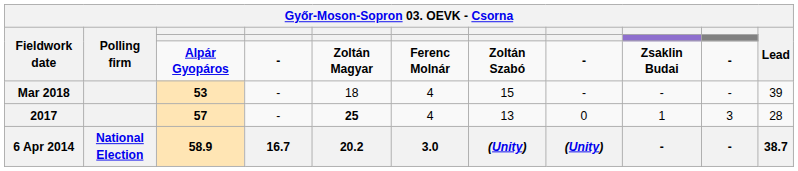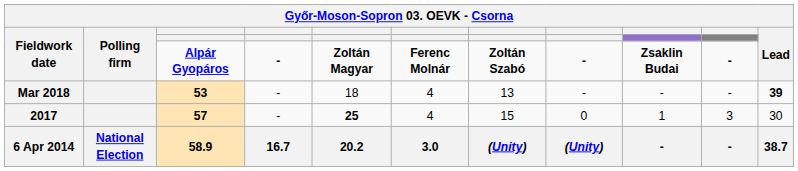(507, 92) 15 -> (507, 92) 13
(776, 92) normal -> (776, 92) bold
(507, 116) 13 -> (507, 116) 15
(776, 116) 28 -> (776, 116) 30
